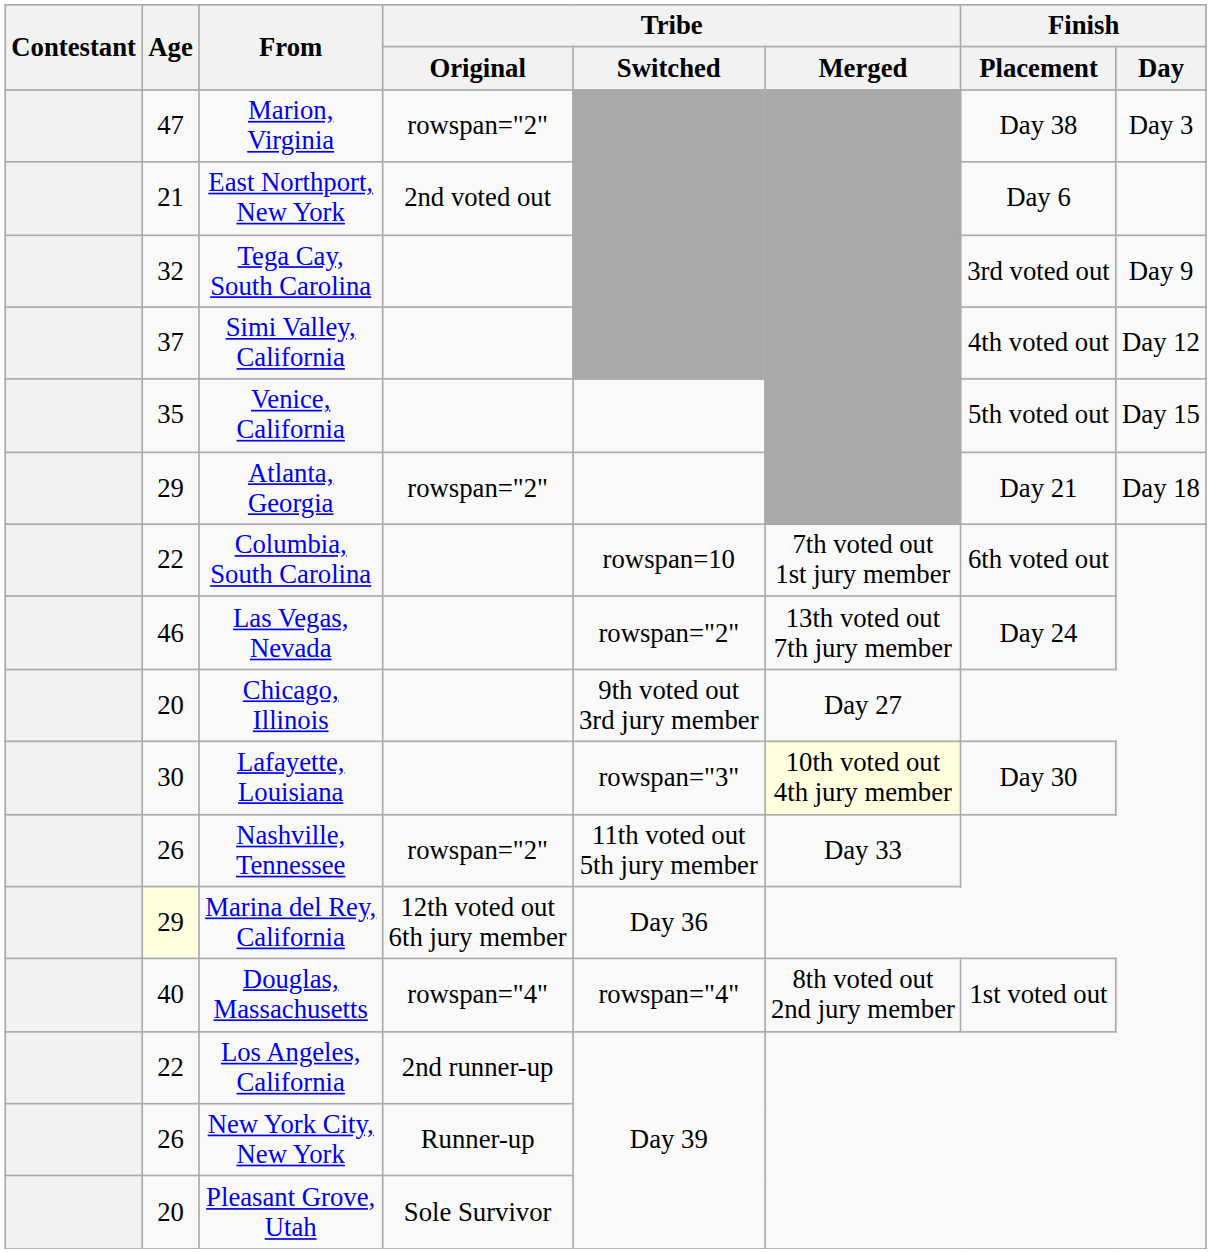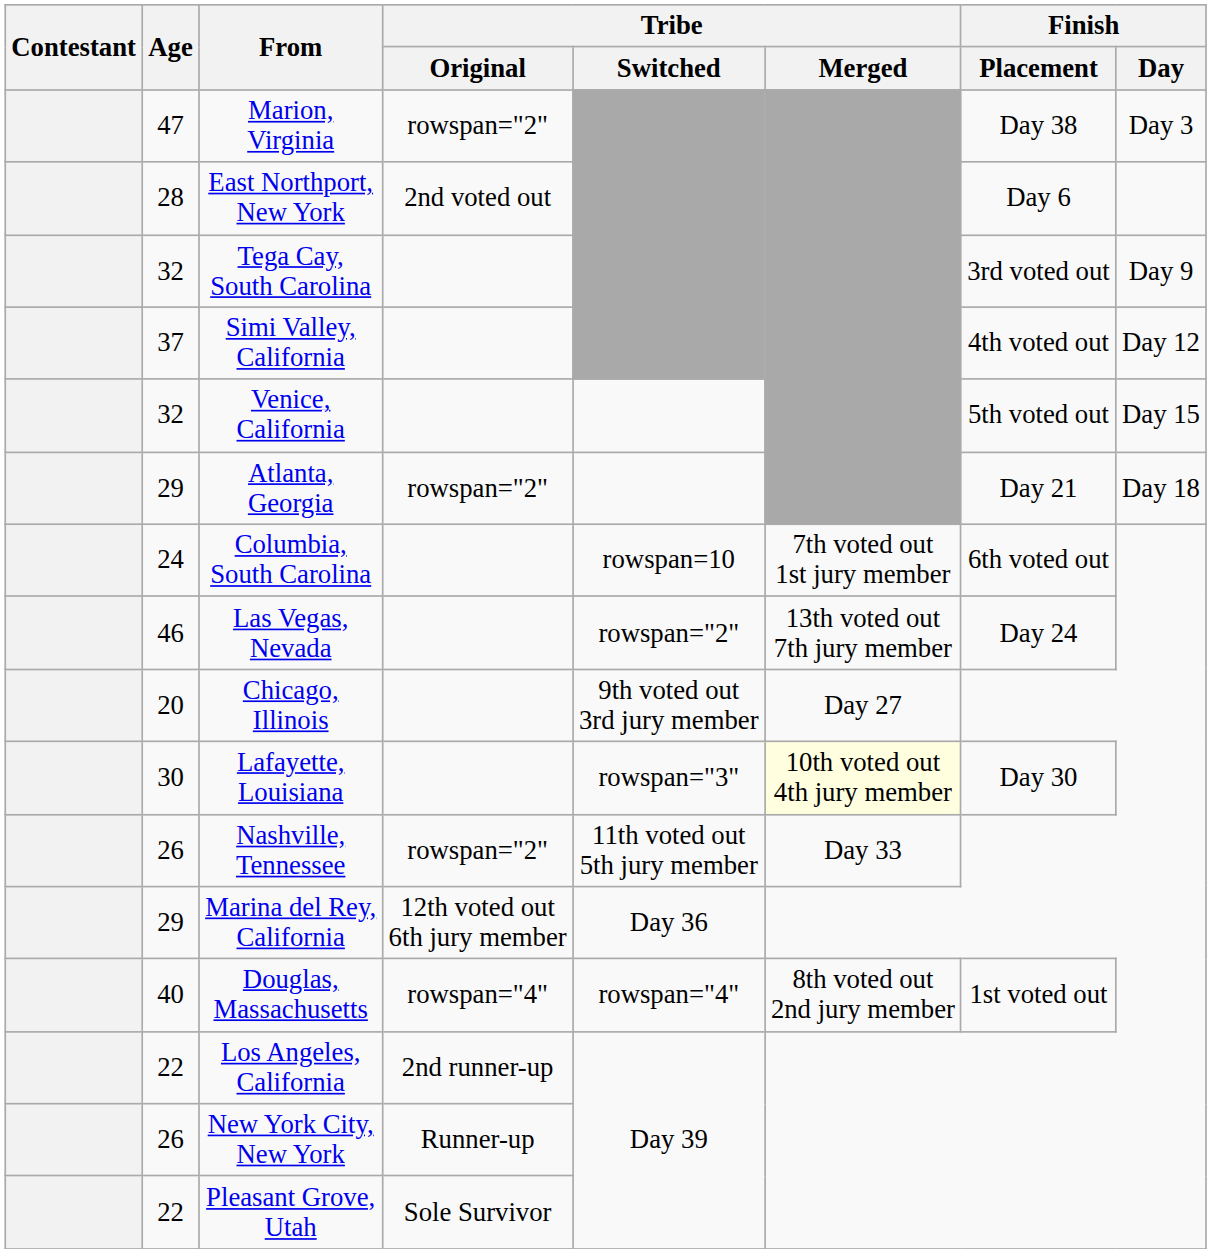(171, 197) 21 -> (171, 197) 28
(171, 415) 35 -> (171, 415) 32
(171, 560) 22 -> (171, 560) 24
(171, 922) lightyellow background -> (171, 922) no background
(171, 1212) 20 -> (171, 1212) 22
